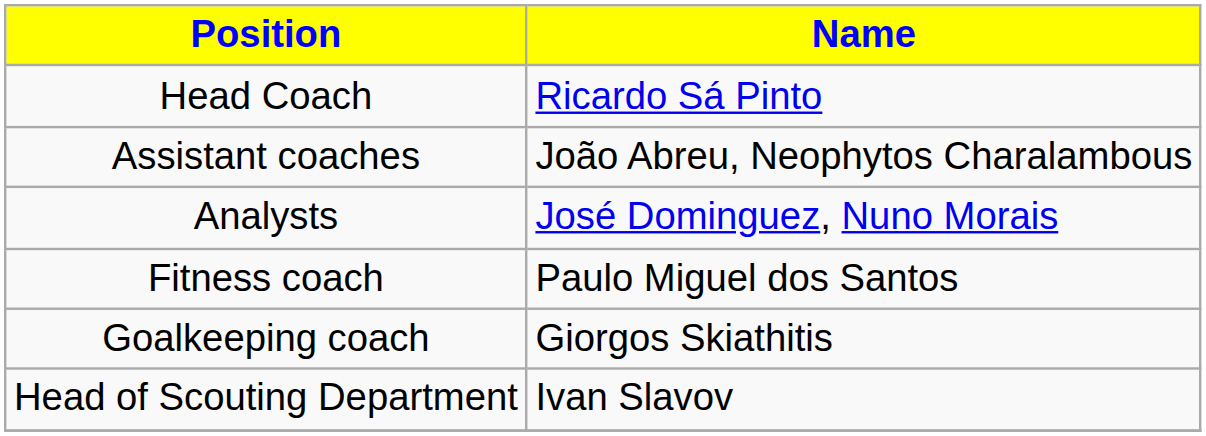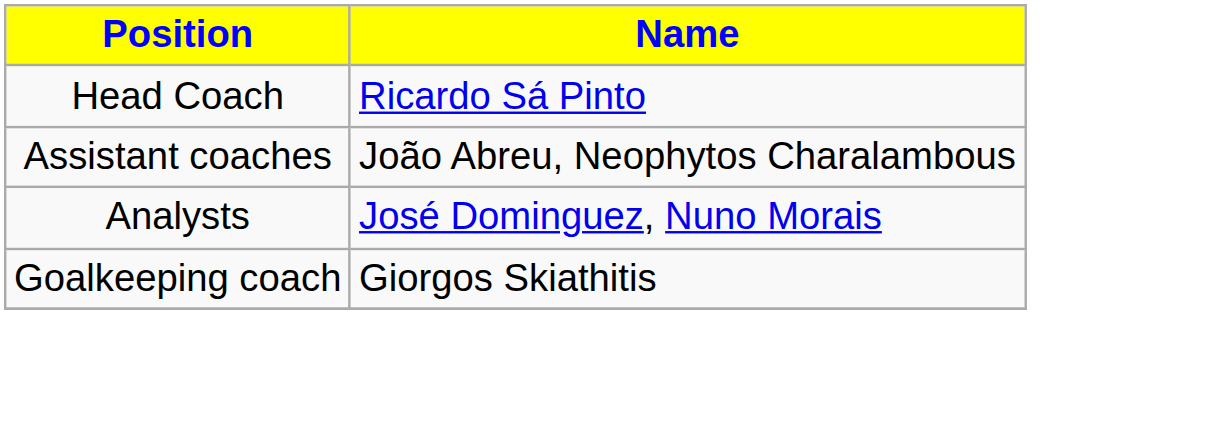- row: (266, 277)
- row: (266, 398)
